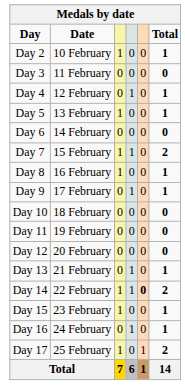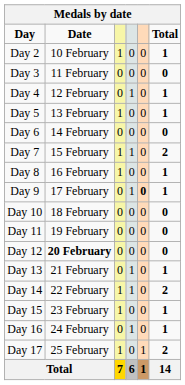(143, 192) normal -> (143, 192) bold
(82, 251) normal -> (80, 251) bold
(143, 290) bold -> (143, 290) normal
